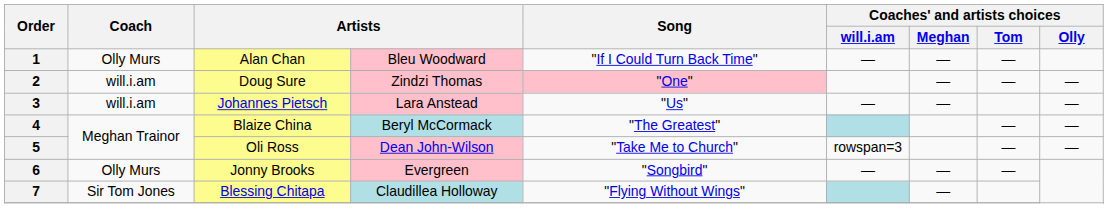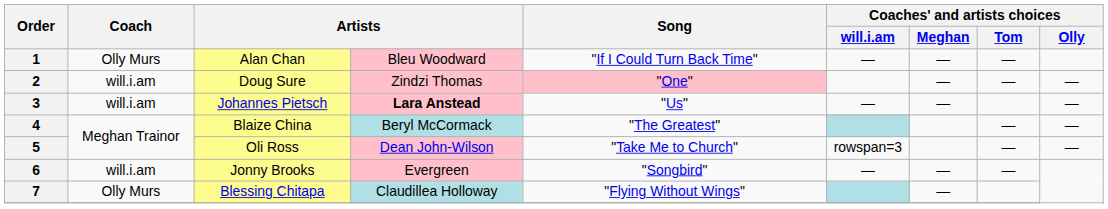(437, 103) normal -> (437, 103) bold
(131, 170) Olly Murs -> (131, 170) will.i.am
(131, 192) Sir Tom Jones -> (131, 192) Olly Murs
